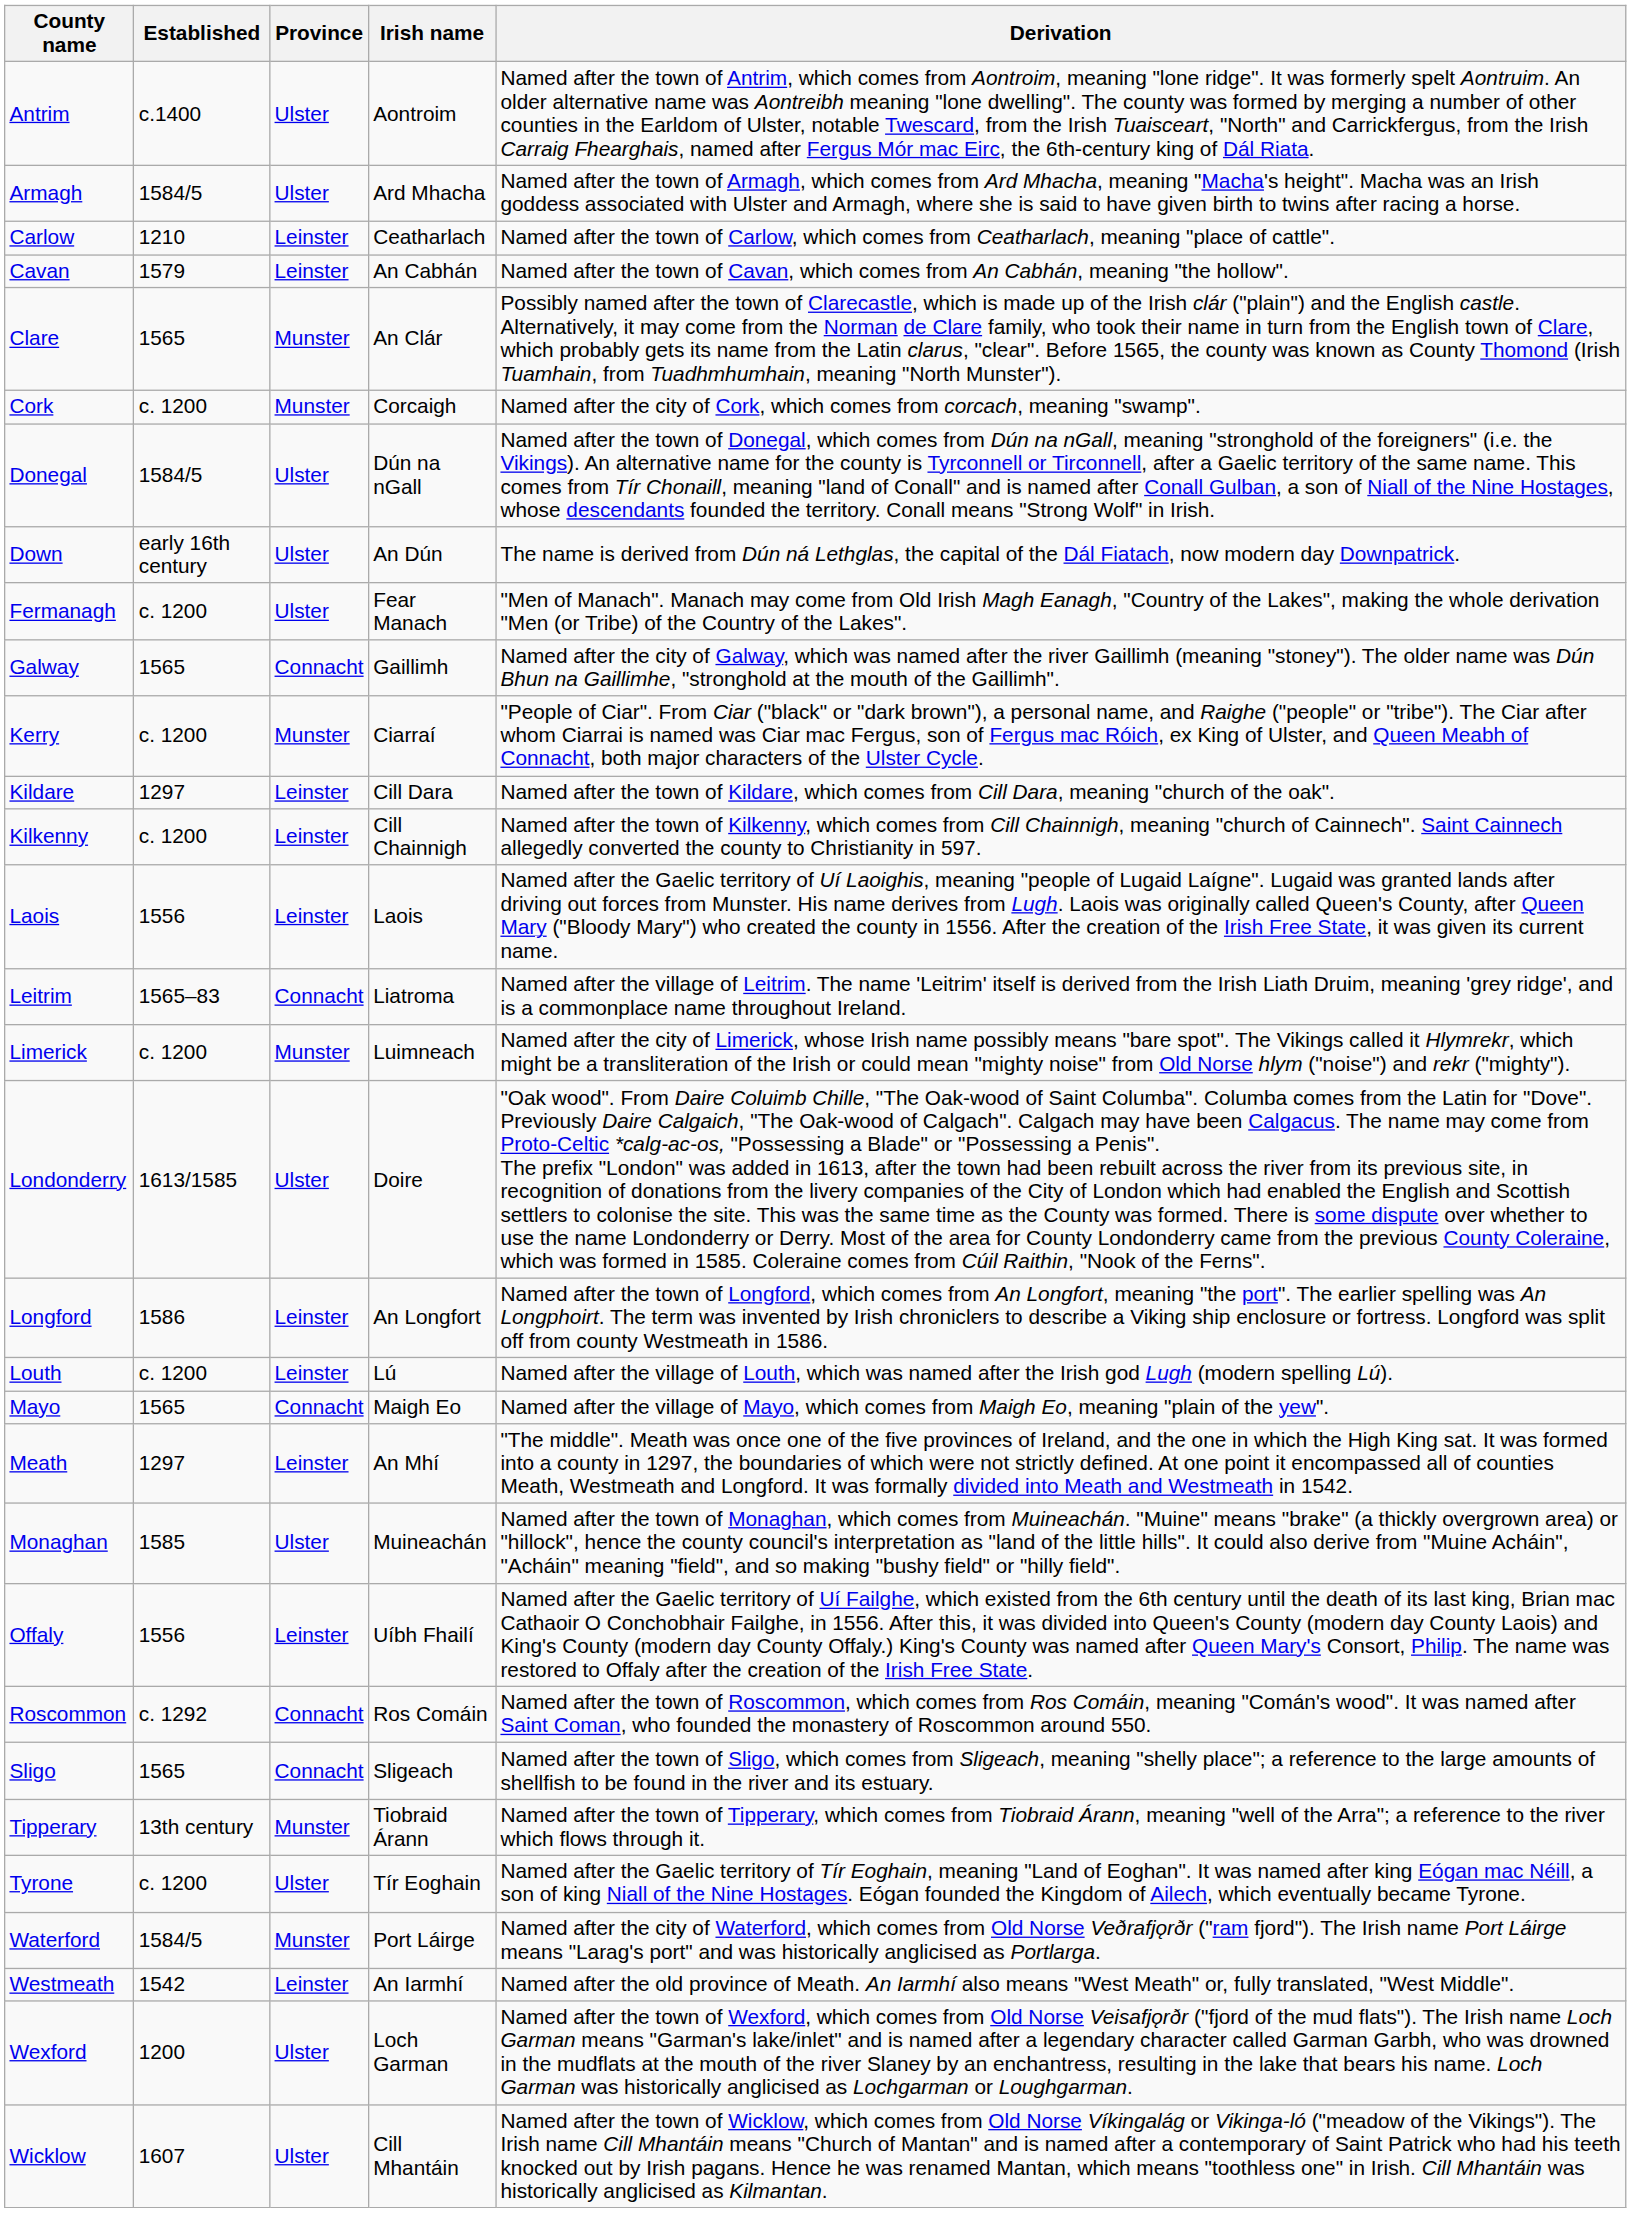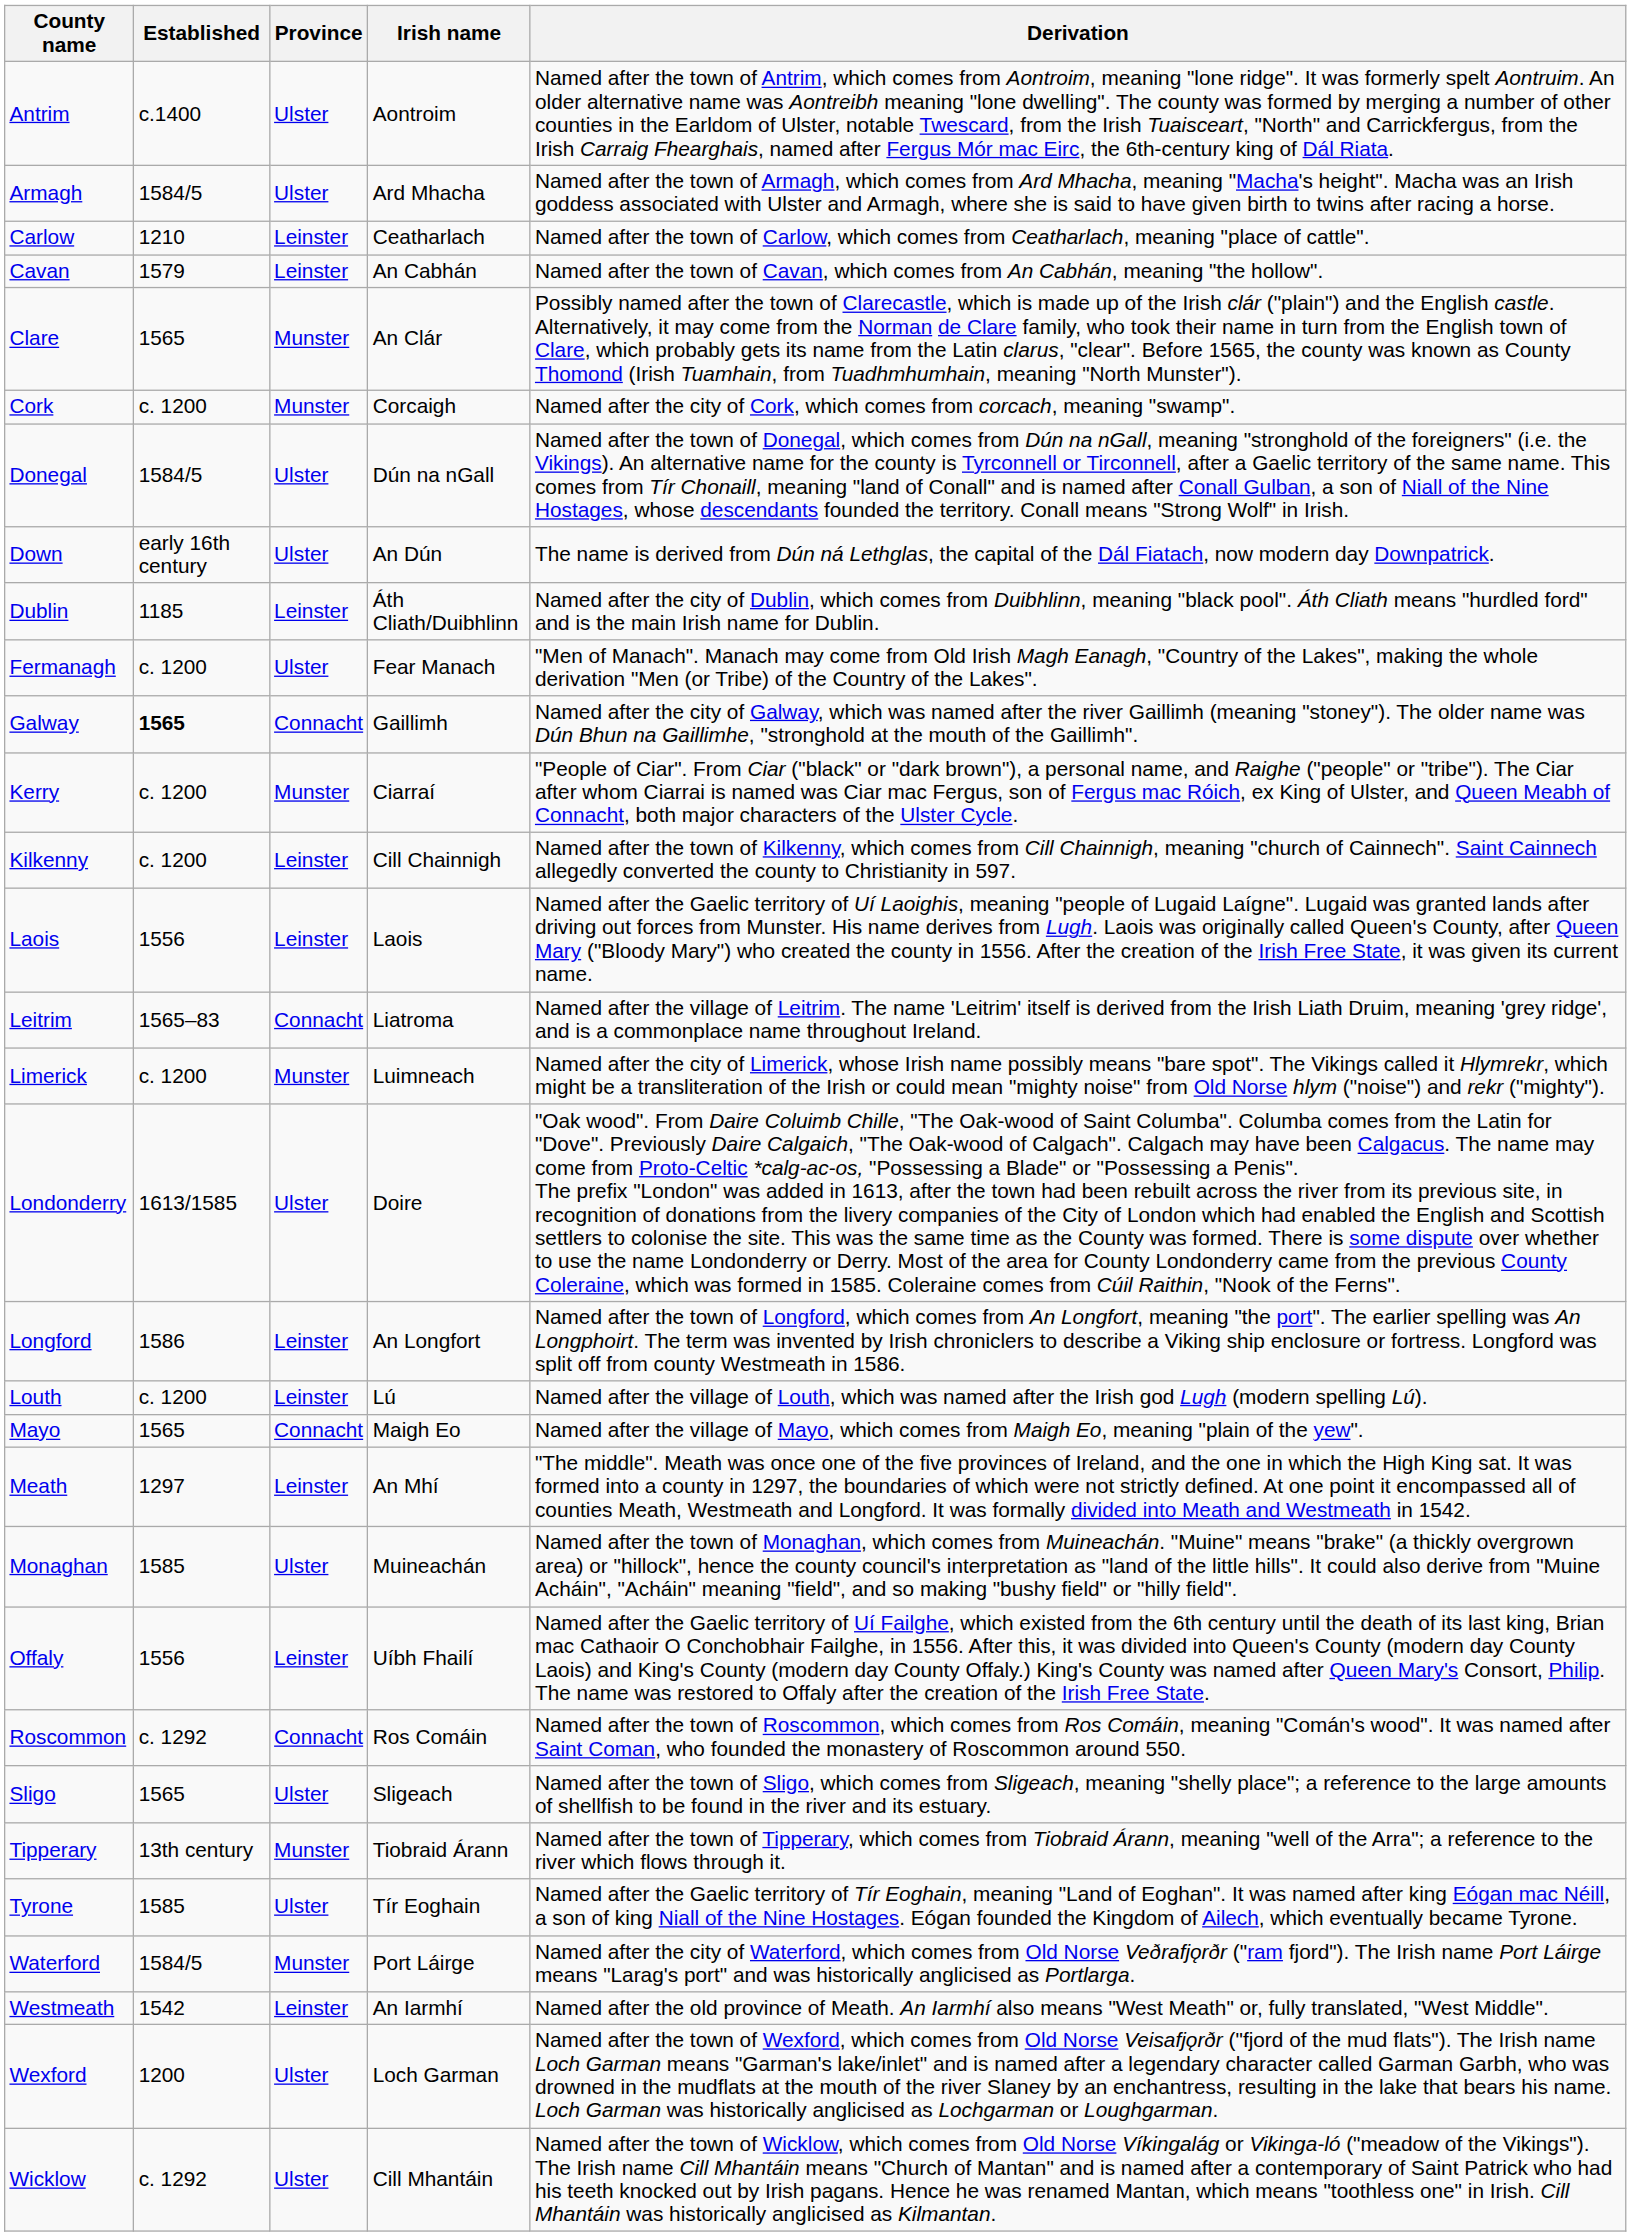+ row: (39, 611)
(162, 667) normal -> (162, 723) bold
- row: (42, 792)
(319, 1770) Connacht -> (301, 1794) Ulster
(173, 1883) c. 1200 -> (162, 1906) 1585
(162, 2155) 1607 -> (173, 2179) c. 1292
